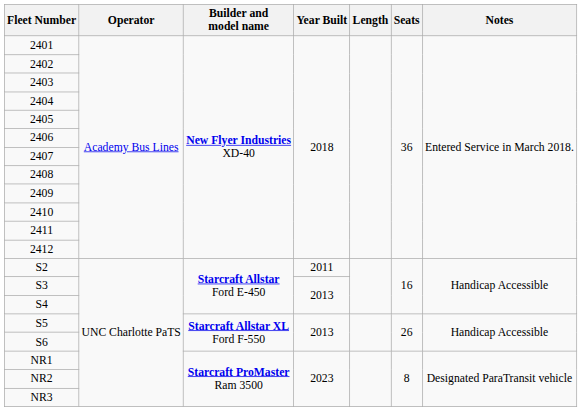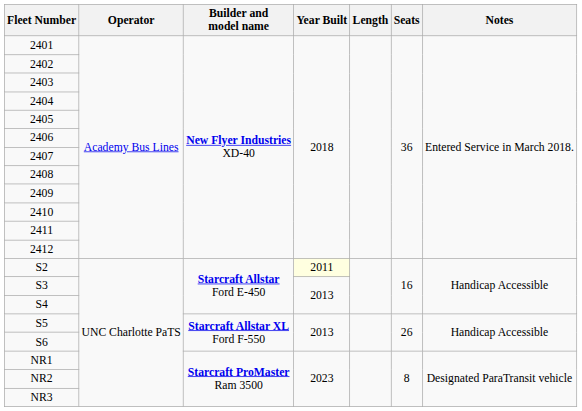(322, 267) no background -> (322, 267) lightyellow background
